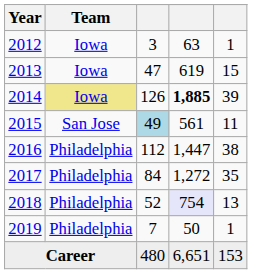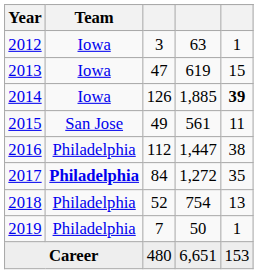(91, 96) khaki background -> (94, 96) no background
(192, 96) bold -> (198, 96) normal
(230, 96) normal -> (237, 96) bold
(153, 123) lightblue background -> (159, 123) no background
(91, 176) normal -> (94, 176) bold
(192, 202) lavender background -> (198, 202) no background
